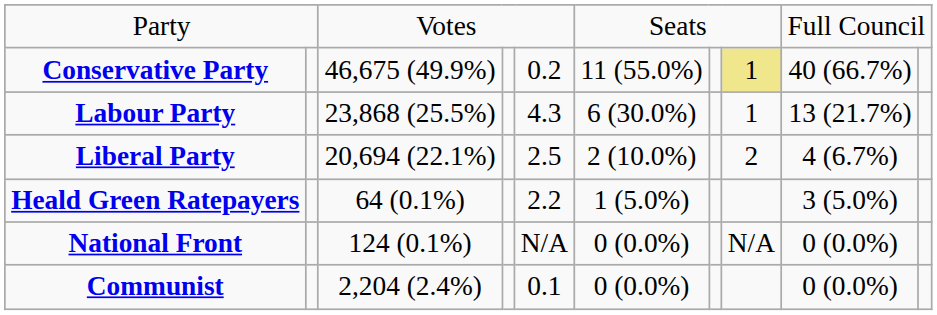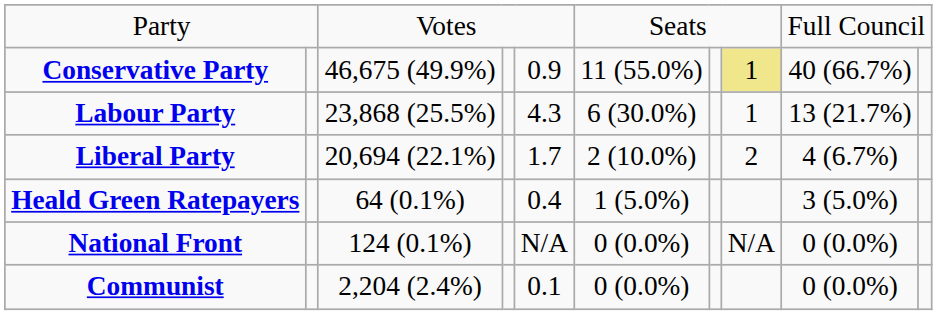(544, 69) 0.2 -> (544, 69) 0.9
(544, 156) 2.5 -> (544, 156) 1.7
(544, 199) 2.2 -> (544, 199) 0.4
